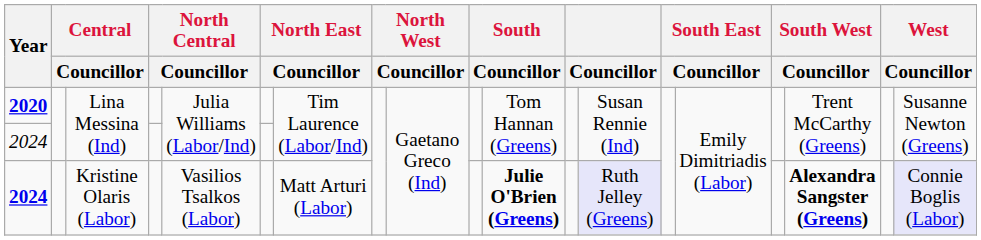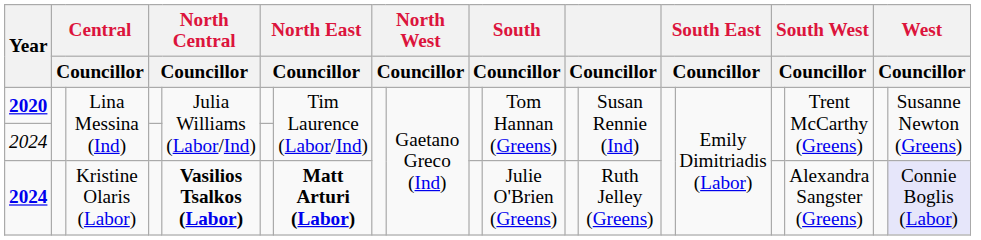(211, 197) normal -> (211, 197) bold
(323, 197) normal -> (323, 197) bold
(524, 197) bold -> (524, 197) normal
(620, 197) lavender background -> (620, 197) no background
(833, 197) bold -> (829, 197) normal
